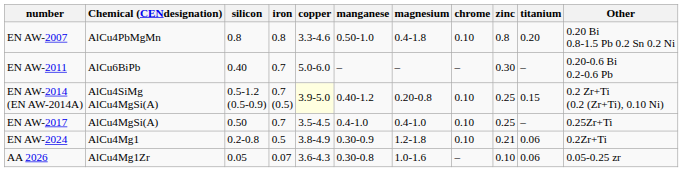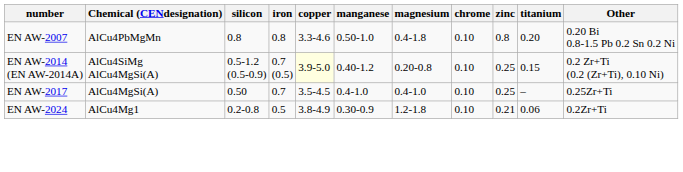- row: (37, 67)
- row: (27, 157)
